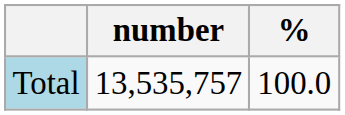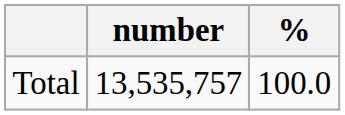(46, 82) lightblue background -> (46, 82) no background
